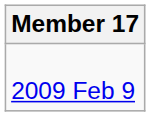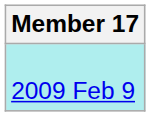(73, 90) no background -> (73, 90) paleturquoise background
